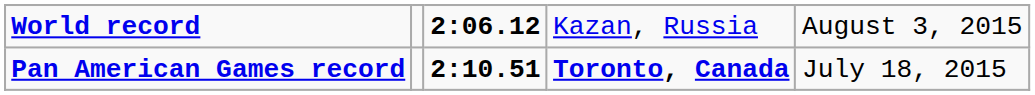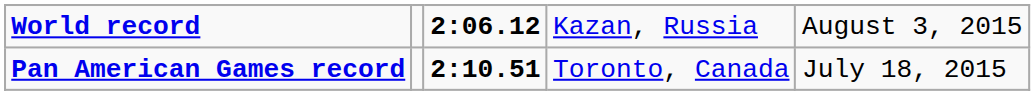(671, 69) bold -> (671, 69) normal
